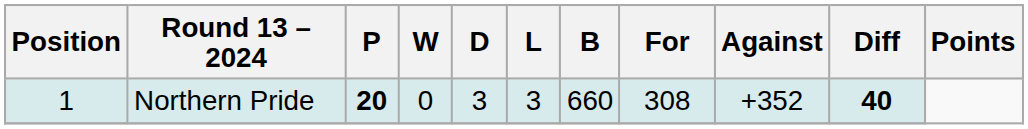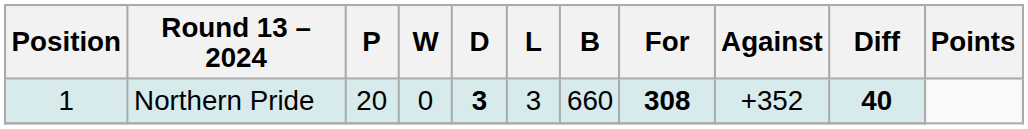(372, 101) bold -> (372, 101) normal
(480, 101) normal -> (480, 101) bold
(667, 101) normal -> (667, 101) bold
